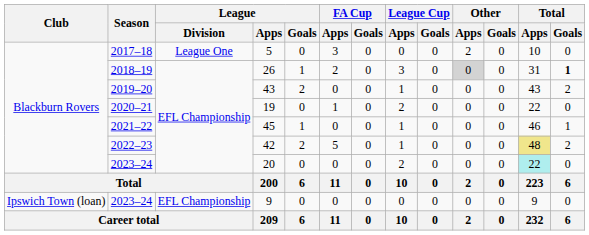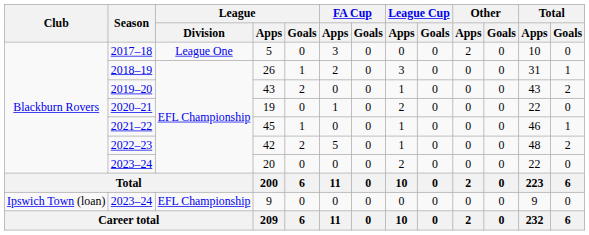(468, 70) lightgrey background -> (468, 70) no background
(568, 70) bold -> (568, 70) normal
(535, 145) khaki background -> (535, 145) no background
(535, 164) paleturquoise background -> (535, 164) no background
